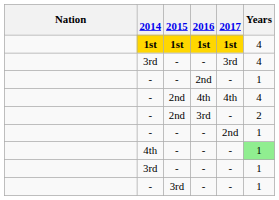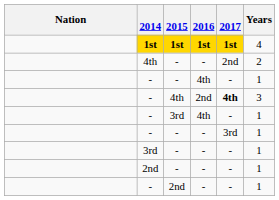(150, 62) 3rd -> (150, 62) 4th
(230, 62) 3rd -> (230, 62) 2nd
(259, 62) 4 -> (259, 62) 2
(204, 79) 2nd -> (204, 79) 4th
(177, 97) 2nd -> (177, 97) 4th
(204, 97) 4th -> (204, 97) 2nd
(230, 97) normal -> (230, 97) bold
(259, 97) 4 -> (259, 97) 3
(177, 115) 2nd -> (177, 115) 3rd
(204, 115) 3rd -> (204, 115) 4th
(259, 115) 2 -> (259, 115) 1
(230, 133) 2nd -> (230, 133) 3rd
(150, 151) 4th -> (150, 151) 3rd
(259, 151) lightgreen background -> (259, 151) no background
(150, 169) 3rd -> (150, 169) 2nd
(177, 186) 3rd -> (177, 186) 2nd
